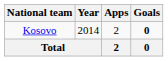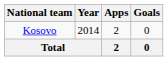(147, 30) bold -> (147, 30) normal
